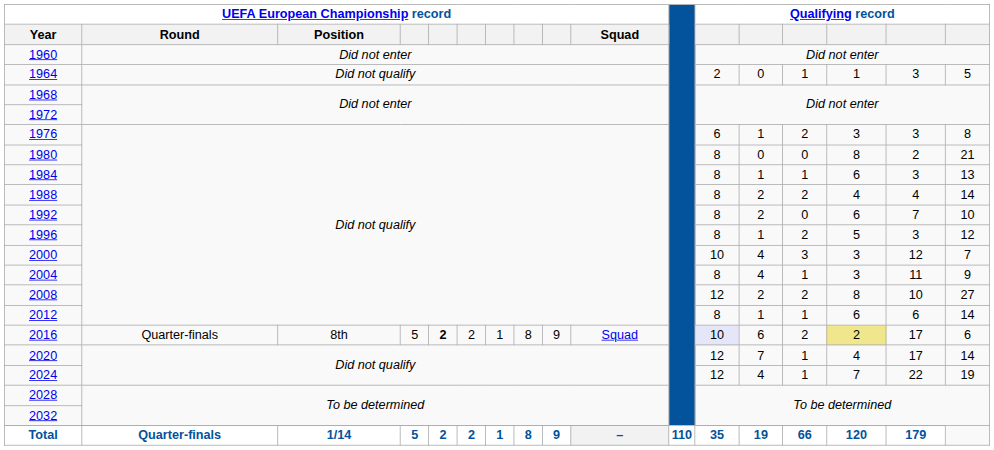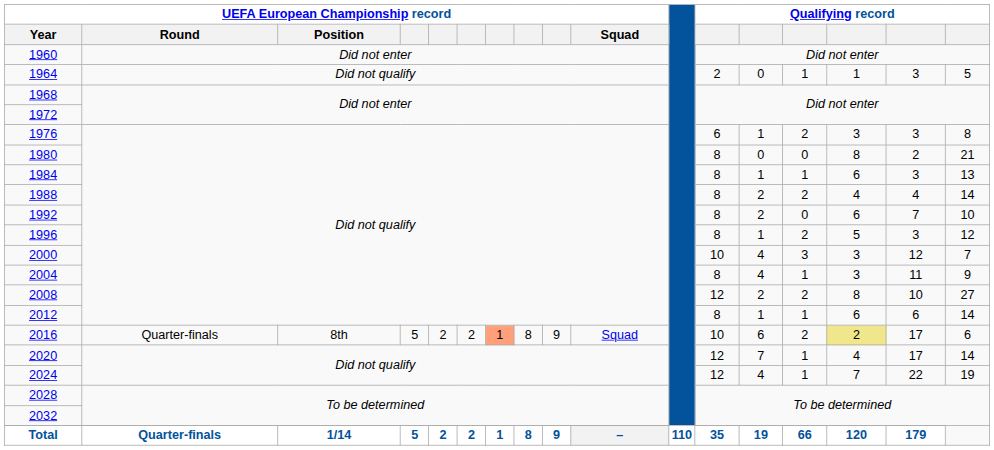(443, 335) bold -> (443, 335) normal
(500, 335) no background -> (500, 335) lightsalmon background
(717, 335) lavender background -> (717, 335) no background
